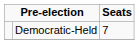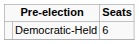(105, 30) 7 -> (105, 30) 6
